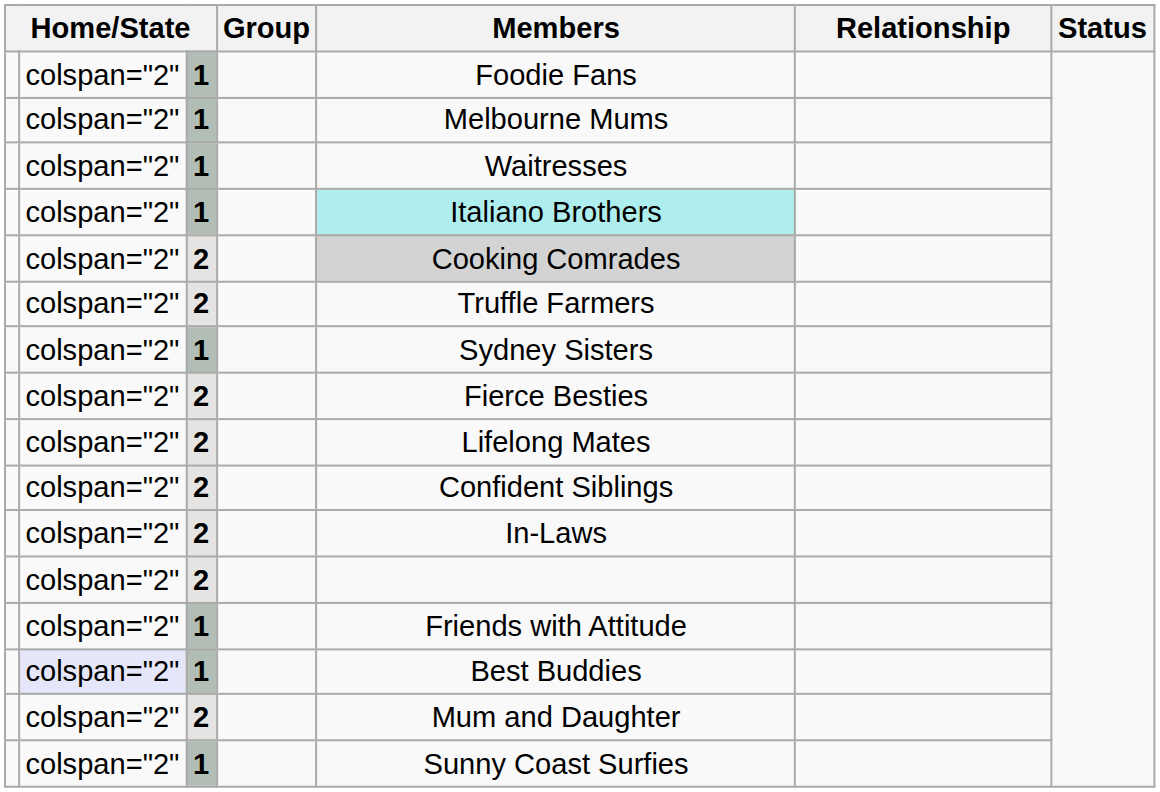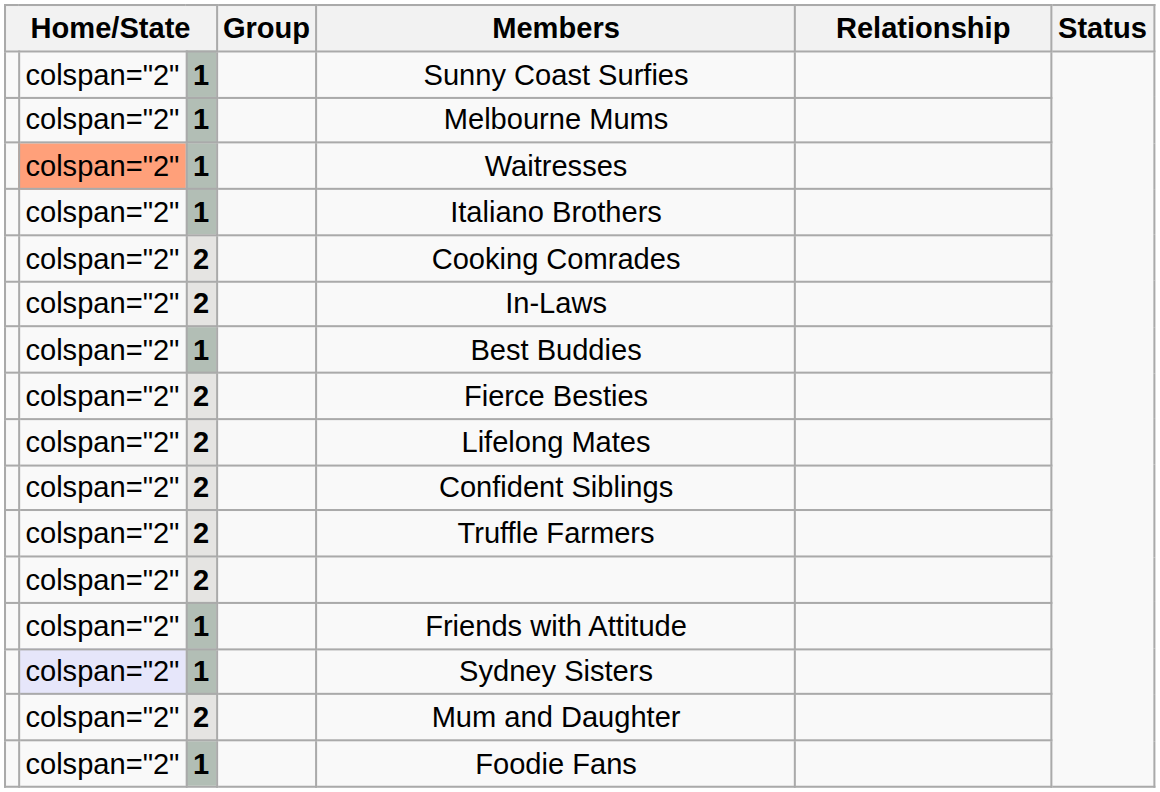(556, 74) Foodie Fans -> (556, 74) Sunny Coast Surfies
(102, 166) no background -> (102, 166) lightsalmon background
(556, 212) paleturquoise background -> (556, 212) no background
(556, 258) lightgrey background -> (556, 258) no background
(556, 304) Truffle Farmers -> (556, 304) In-Laws
(556, 350) Sydney Sisters -> (556, 350) Best Buddies
(556, 534) In-Laws -> (556, 534) Truffle Farmers
(556, 672) Best Buddies -> (556, 672) Sydney Sisters
(556, 764) Sunny Coast Surfies -> (556, 764) Foodie Fans
